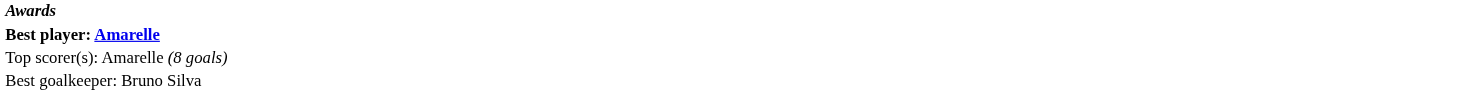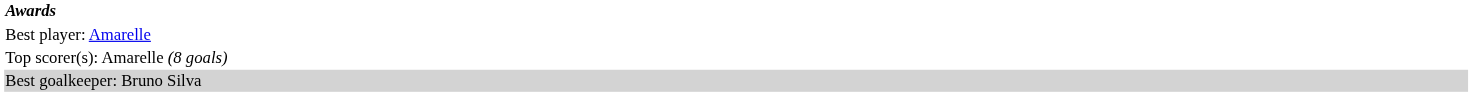(83, 34) bold -> (78, 34) normal
(103, 80) no background -> (103, 80) lightgrey background
